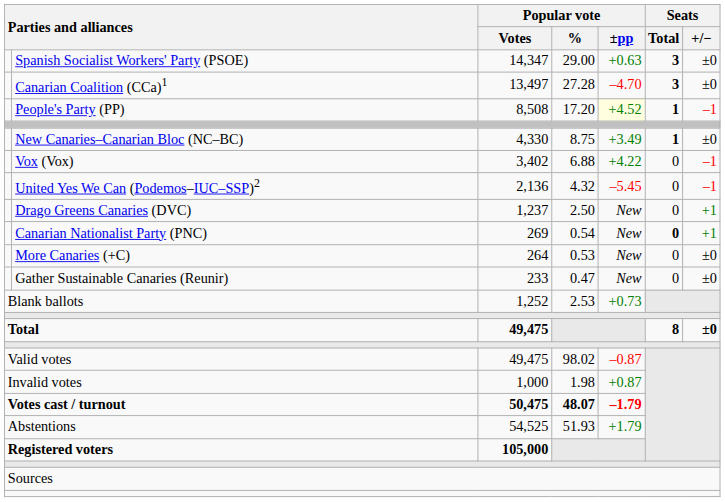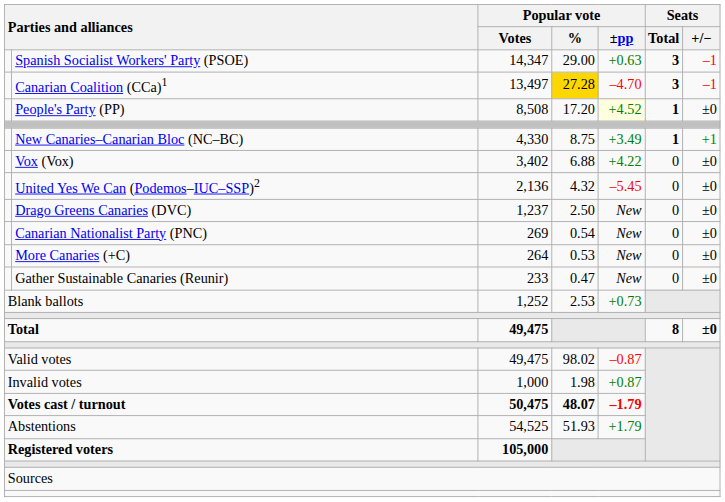(709, 60) ±0 -> (710, 60) –1
(579, 85) no background -> (579, 85) gold background
(709, 85) ±0 -> (710, 85) –1
(710, 109) –1 -> (709, 109) ±0
(709, 139) ±0 -> (709, 139) +1
(710, 161) –1 -> (709, 161) ±0
(710, 186) –1 -> (709, 186) ±0
(709, 210) +1 -> (709, 210) ±0
(676, 233) bold -> (676, 233) normal
(709, 233) +1 -> (709, 233) ±0
